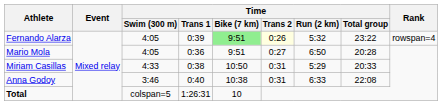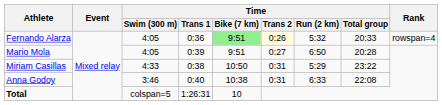(196, 39) 0:39 -> (196, 39) 0:36
(366, 39) 23:22 -> (366, 39) 20:33
(196, 52) 0:36 -> (196, 52) 0:39
(366, 66) 20:33 -> (366, 66) 23:22
